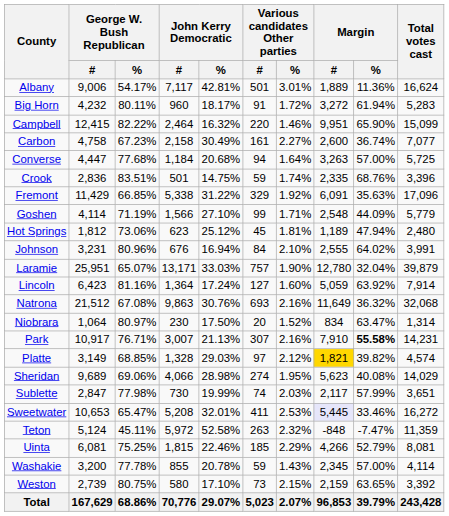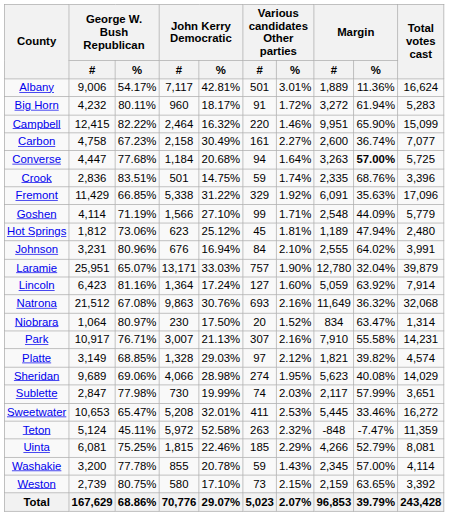(376, 159) normal -> (376, 159) bold
(376, 340) bold -> (376, 340) normal
(334, 358) gold background -> (334, 358) no background
(334, 412) lavender background -> (334, 412) no background
